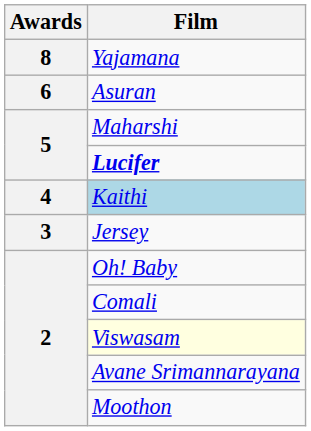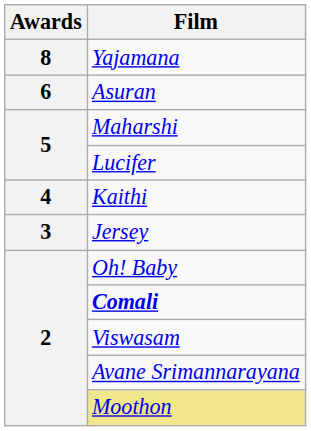(126, 162) bold -> (124, 162) normal
(120, 197) lightblue background -> (120, 197) no background
(124, 302) normal -> (125, 302) bold
(136, 337) lightyellow background -> (136, 337) no background
(132, 407) no background -> (132, 407) khaki background
